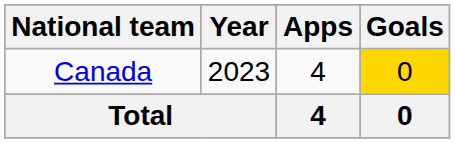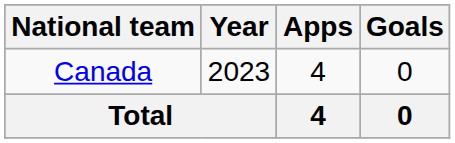(405, 71) gold background -> (405, 71) no background
